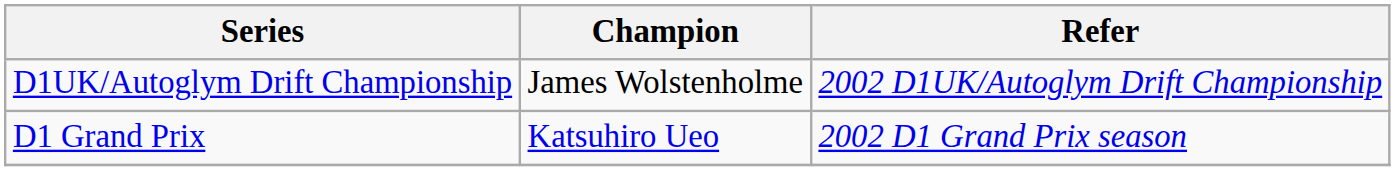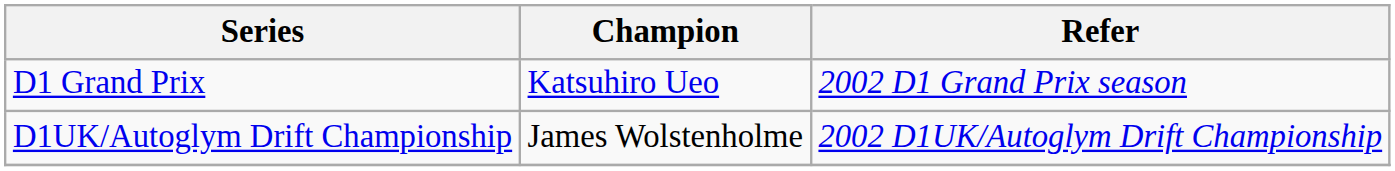rows swapped: (109, 136) <-> (263, 83)
